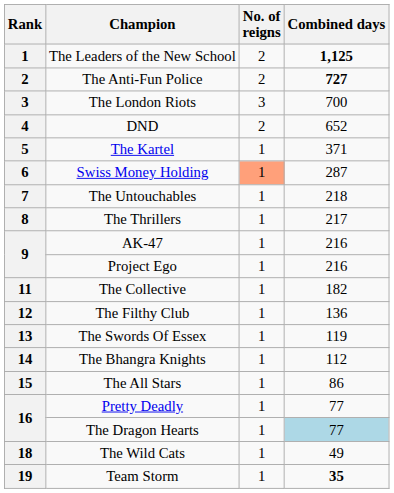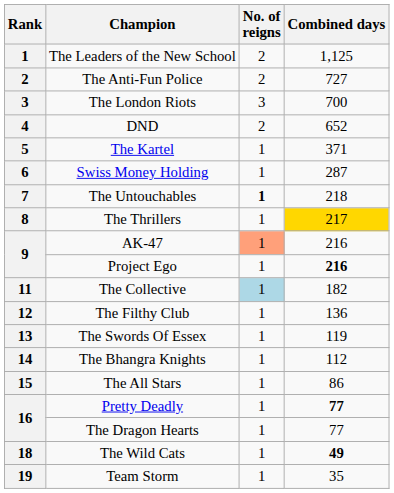(336, 56) bold -> (336, 56) normal
(336, 79) bold -> (336, 79) normal
(262, 172) lightsalmon background -> (262, 172) no background
(262, 196) normal -> (262, 196) bold
(336, 219) no background -> (336, 219) gold background
(262, 242) no background -> (262, 242) lightsalmon background
(336, 266) normal -> (336, 266) bold
(262, 289) no background -> (262, 289) lightblue background
(336, 406) normal -> (336, 406) bold
(336, 429) lightblue background -> (336, 429) no background
(336, 452) normal -> (336, 452) bold
(336, 476) bold -> (336, 476) normal
